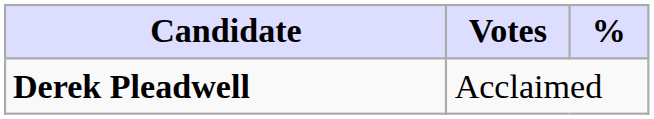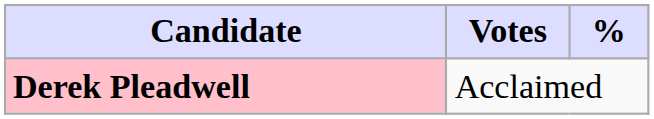(131, 85) no background -> (131, 85) pink background
